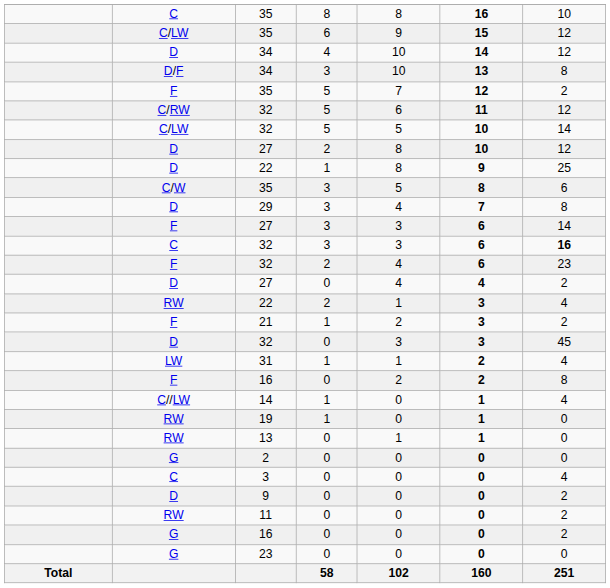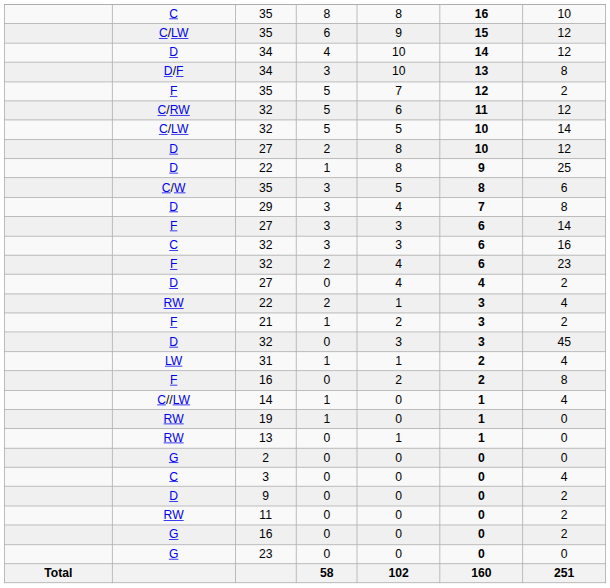(564, 245) bold -> (564, 245) normal
